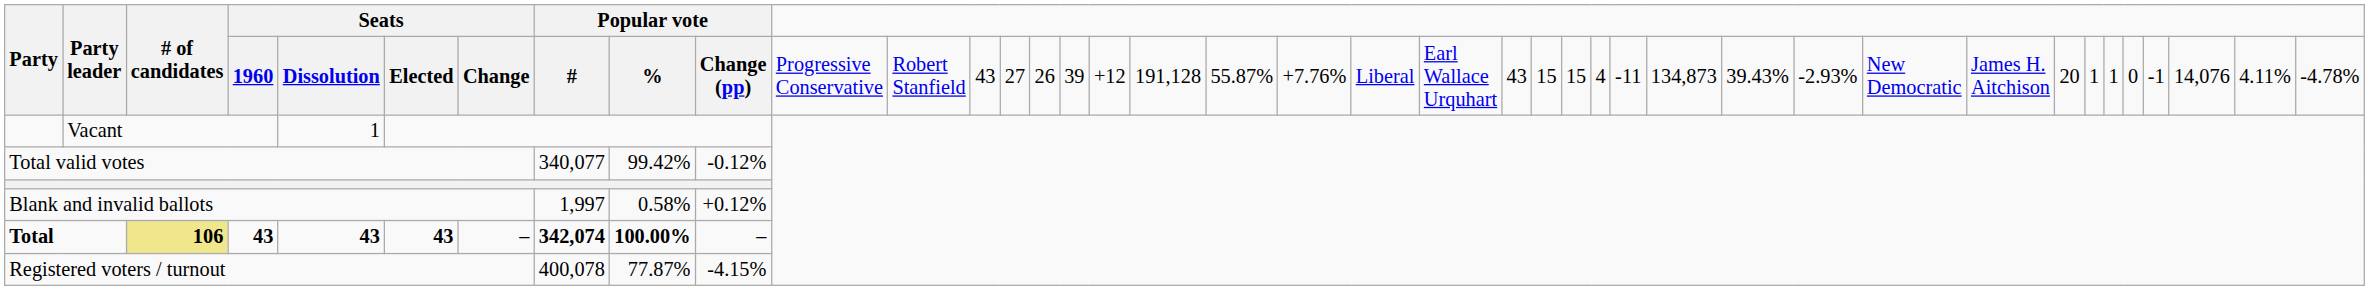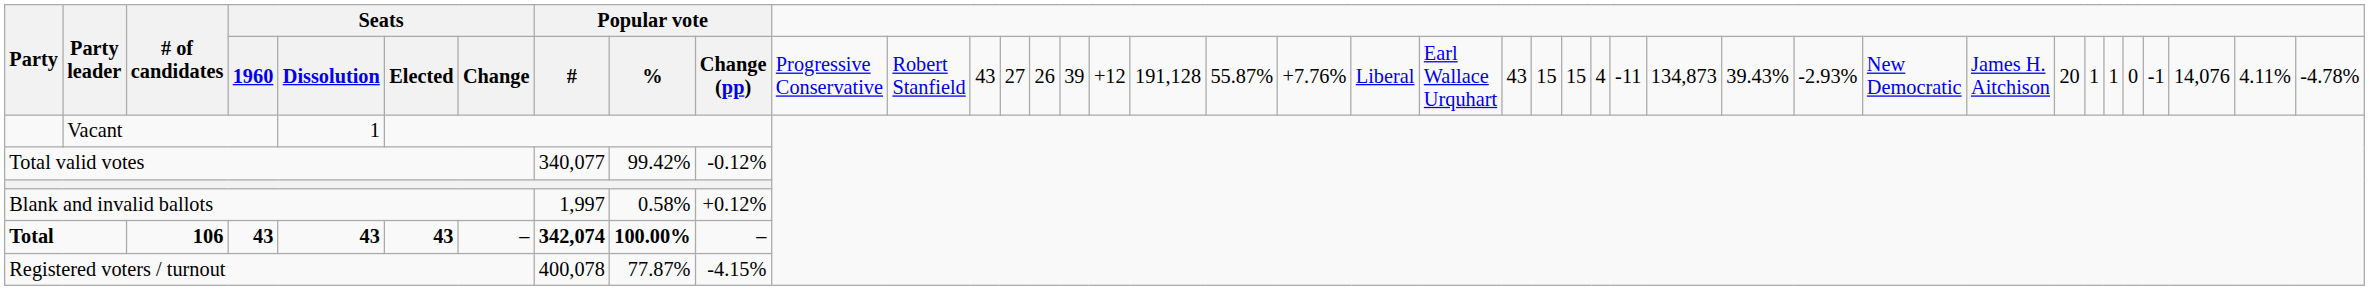(208, 236) khaki background -> (208, 236) no background
